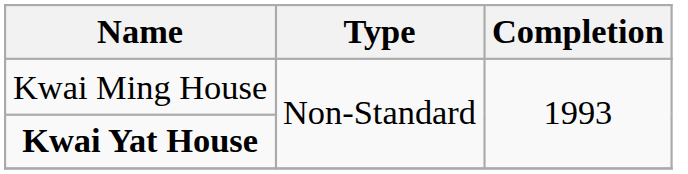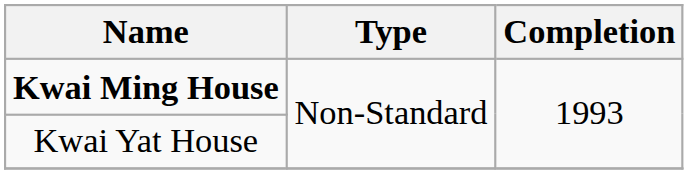(140, 86) normal -> (146, 86) bold
(140, 140) bold -> (146, 140) normal
